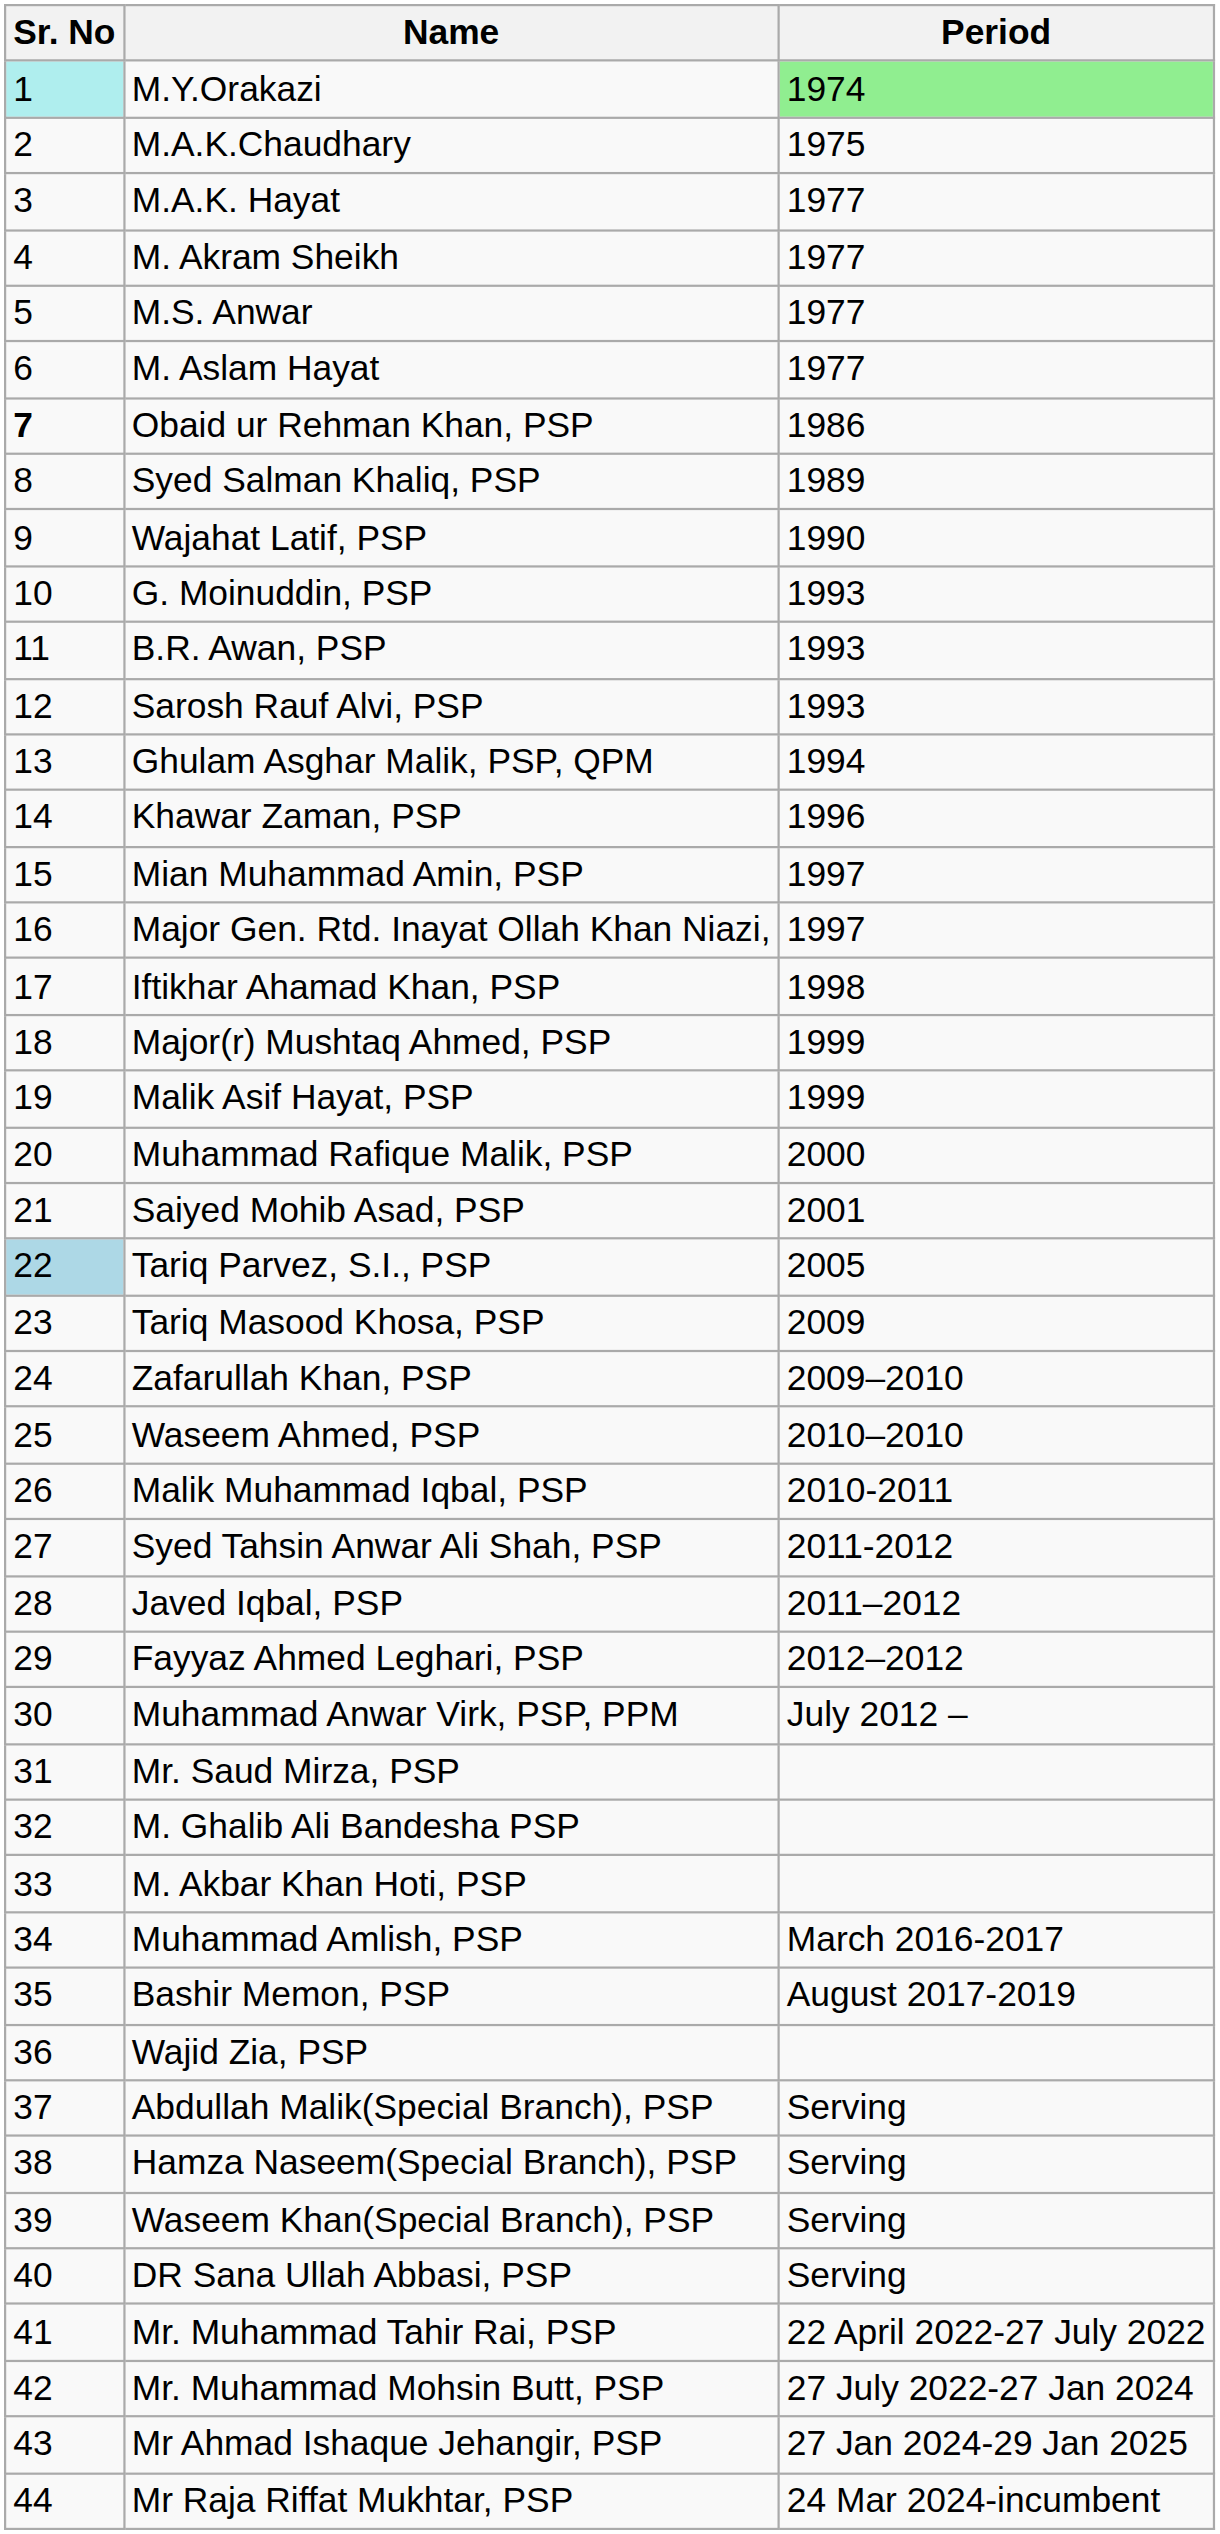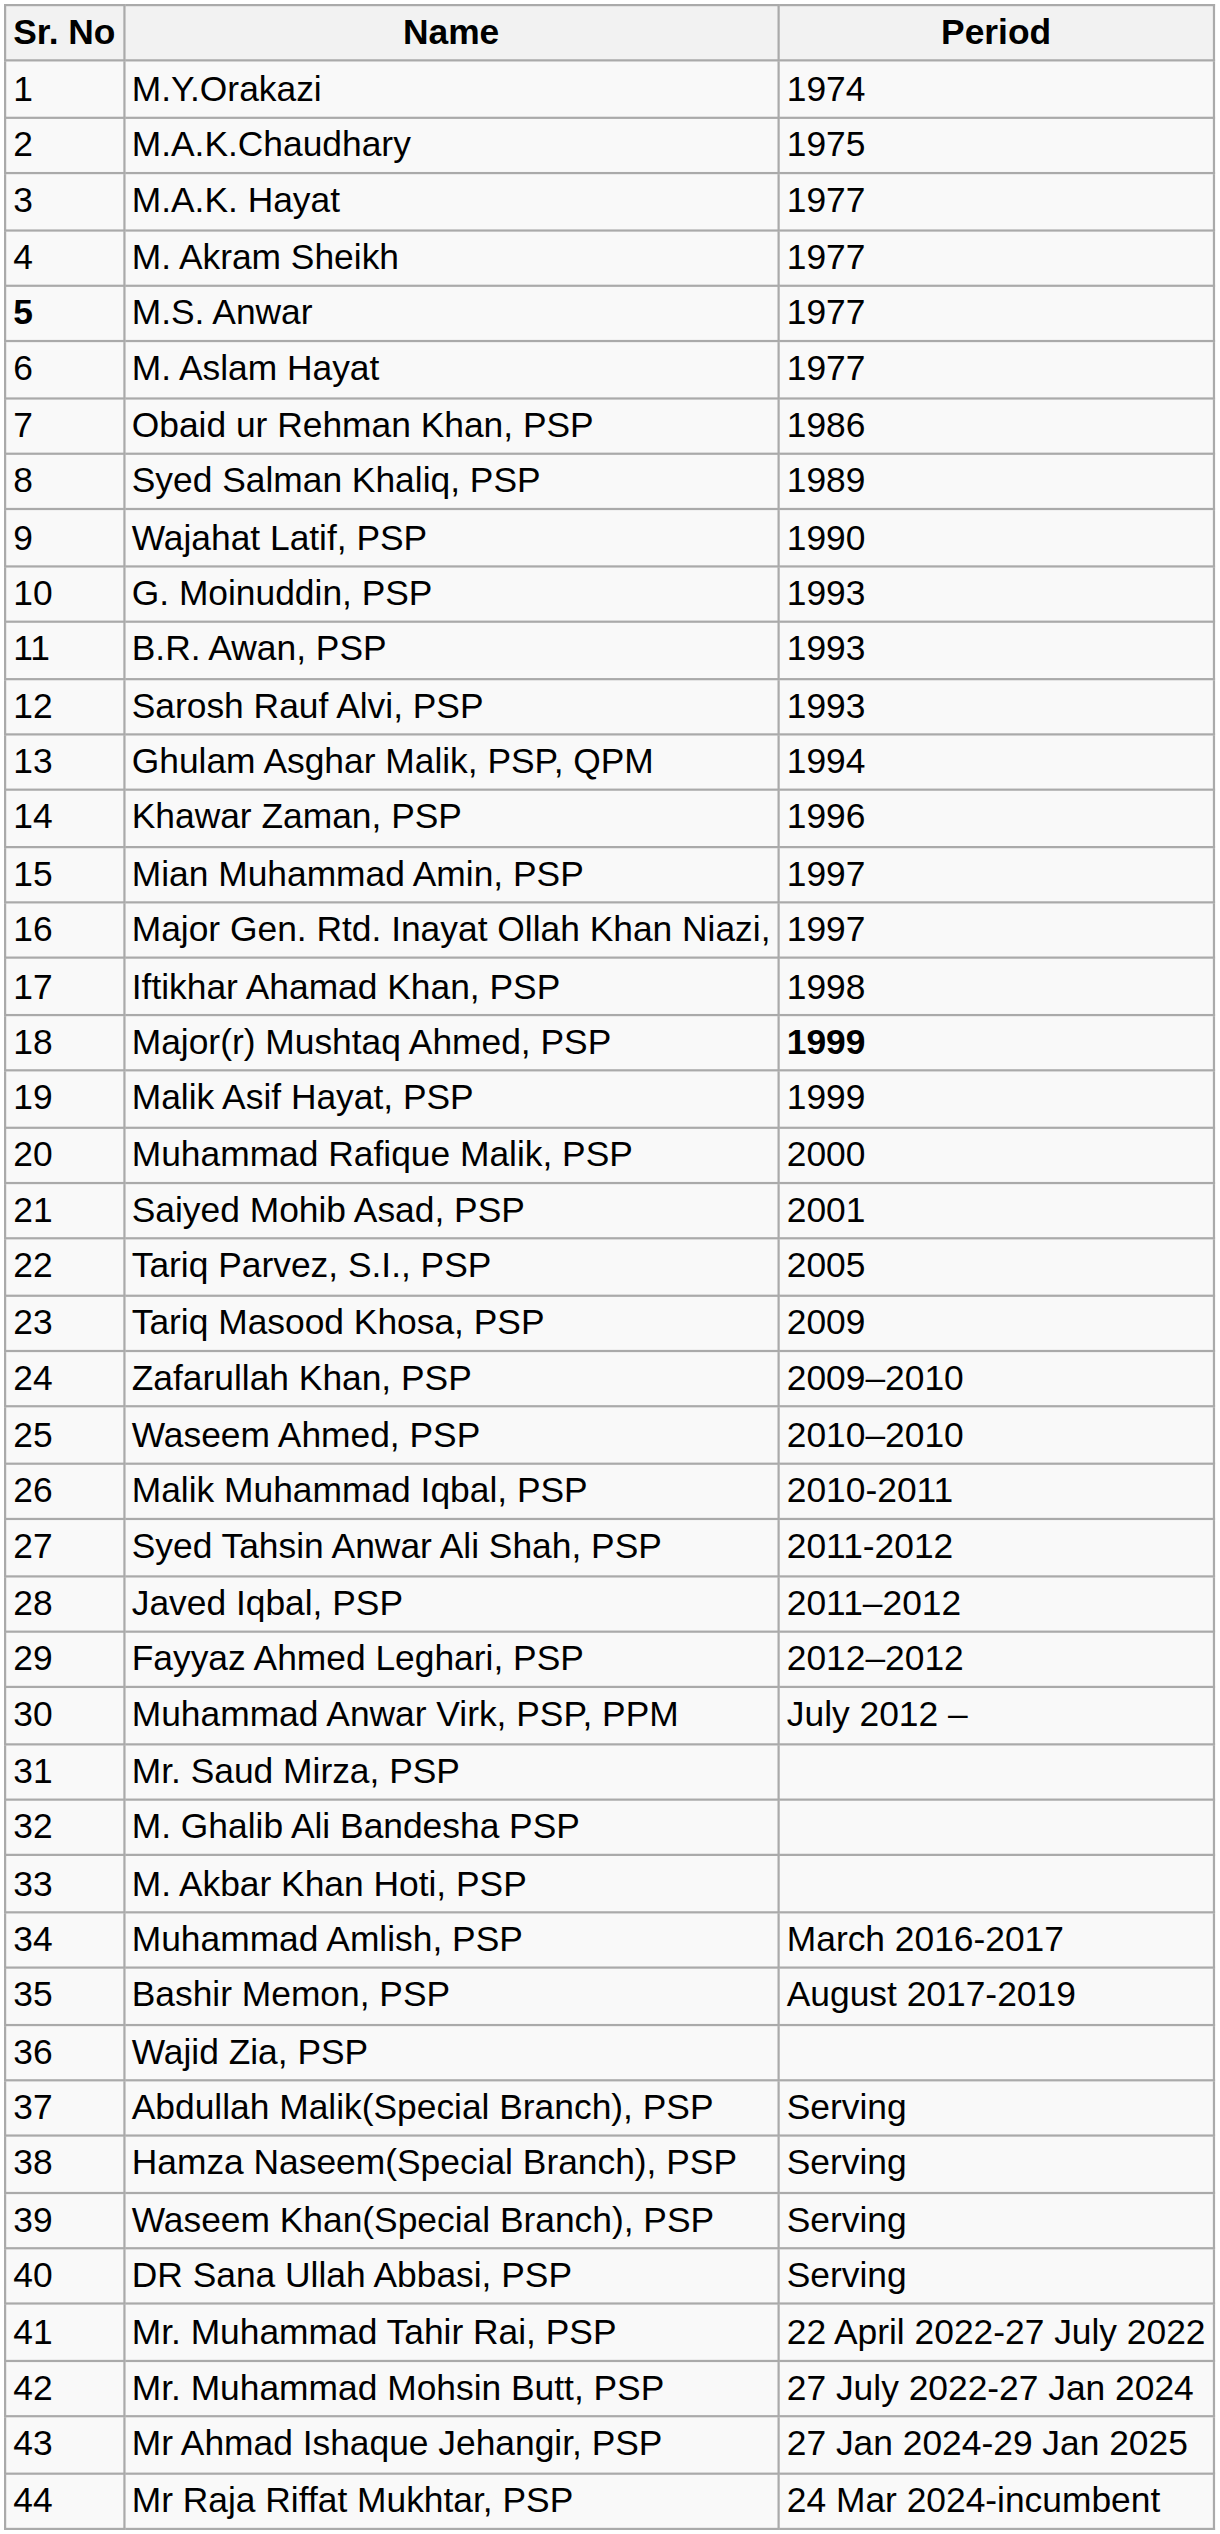(23, 88) paleturquoise background -> (23, 88) no background
(826, 88) lightgreen background -> (826, 88) no background
(23, 312) normal -> (23, 312) bold
(23, 425) bold -> (23, 425) normal
(826, 1041) normal -> (826, 1041) bold
(33, 1266) lightblue background -> (33, 1266) no background
